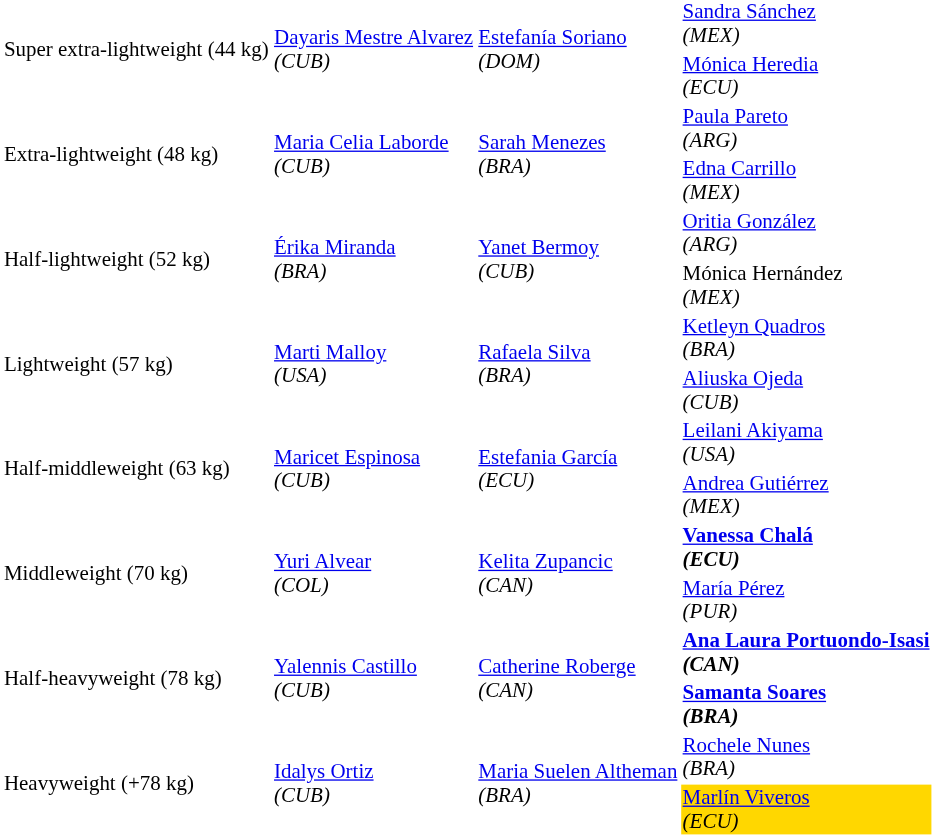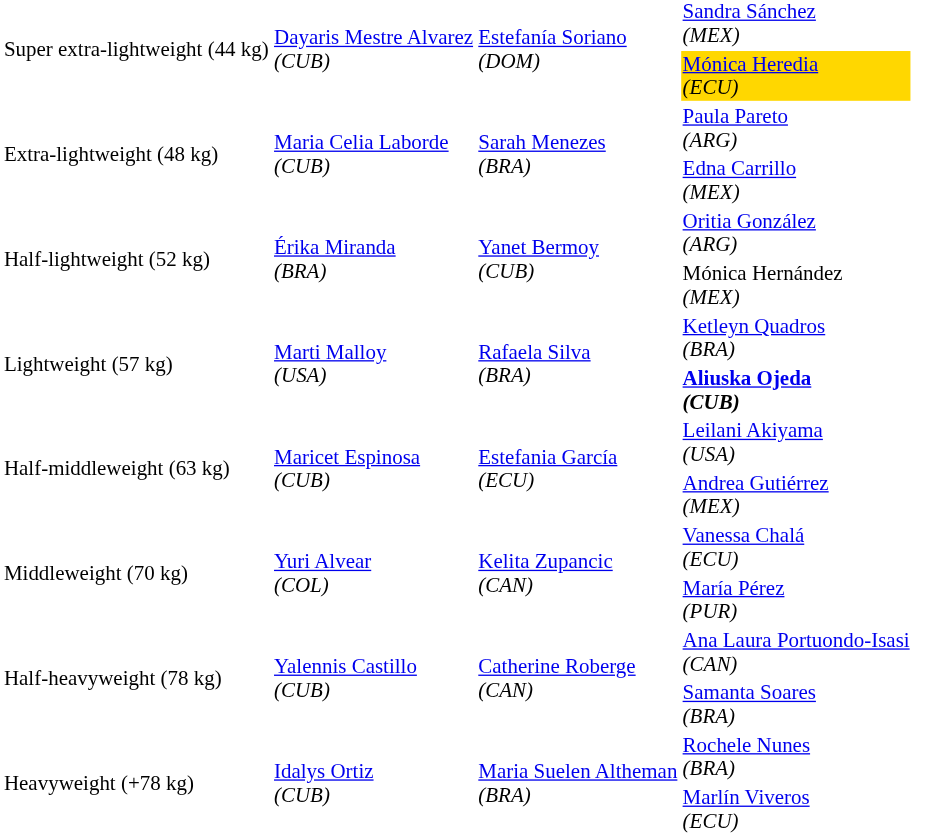(750, 75) no background -> (750, 75) gold background
(743, 390) normal -> (747, 390) bold
(748, 547) bold -> (743, 547) normal
(806, 652) bold -> (796, 652) normal
(754, 704) bold -> (749, 704) normal
(746, 809) gold background -> (746, 809) no background
